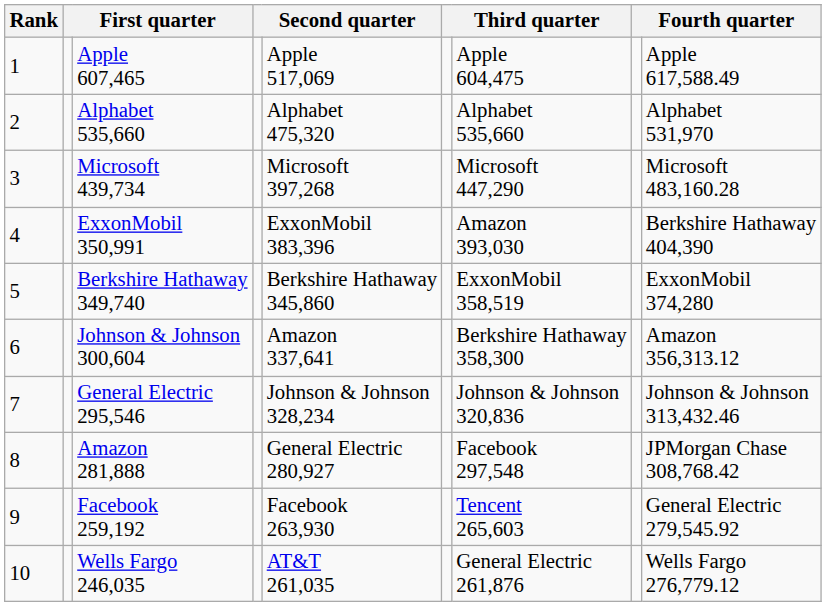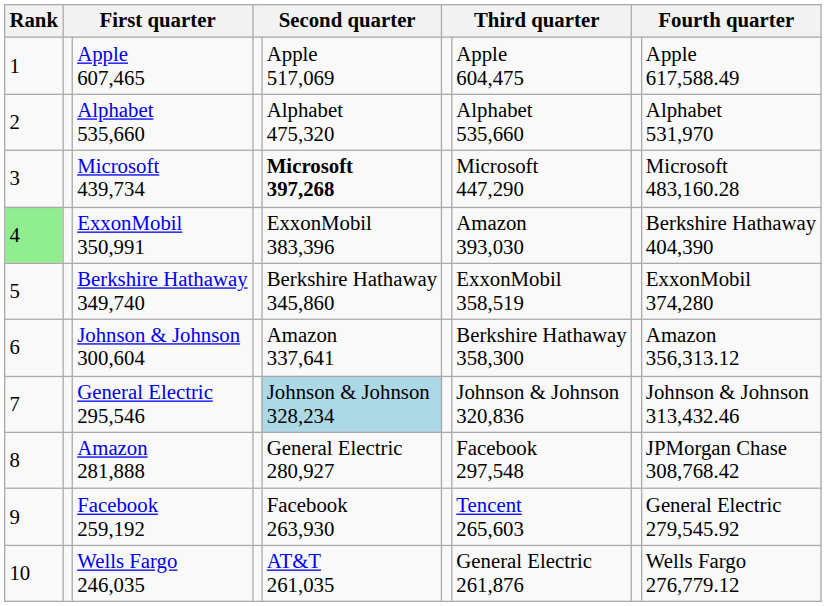(308, 178) normal -> (310, 178) bold
(15, 234) no background -> (15, 234) lightgreen background
(348, 404) no background -> (348, 404) lightblue background
